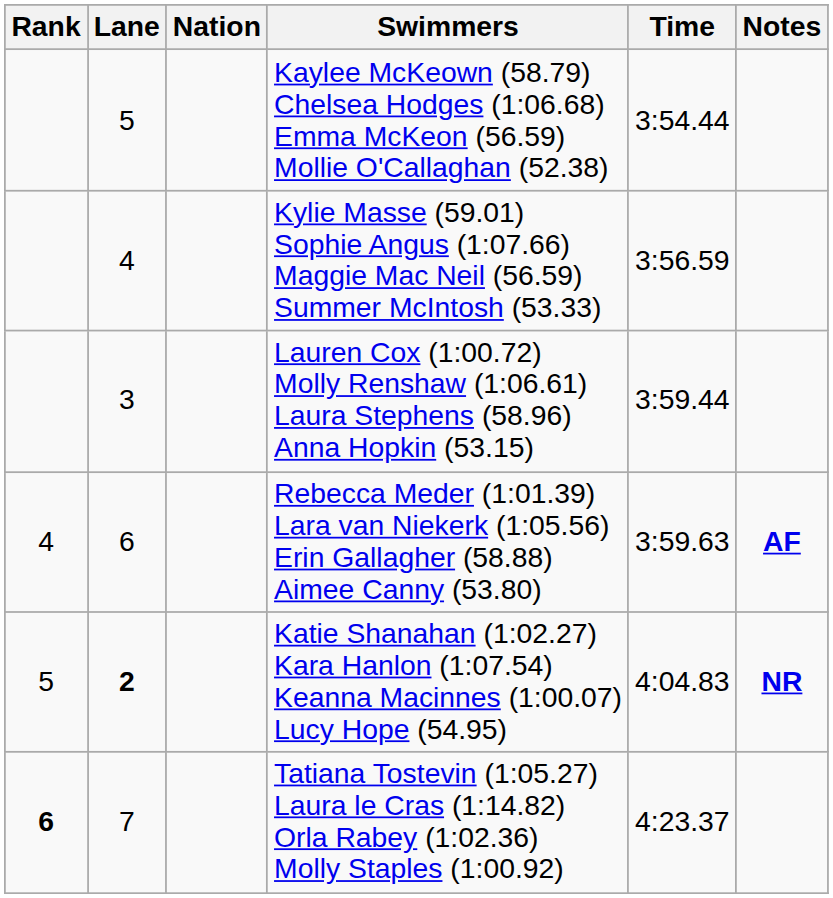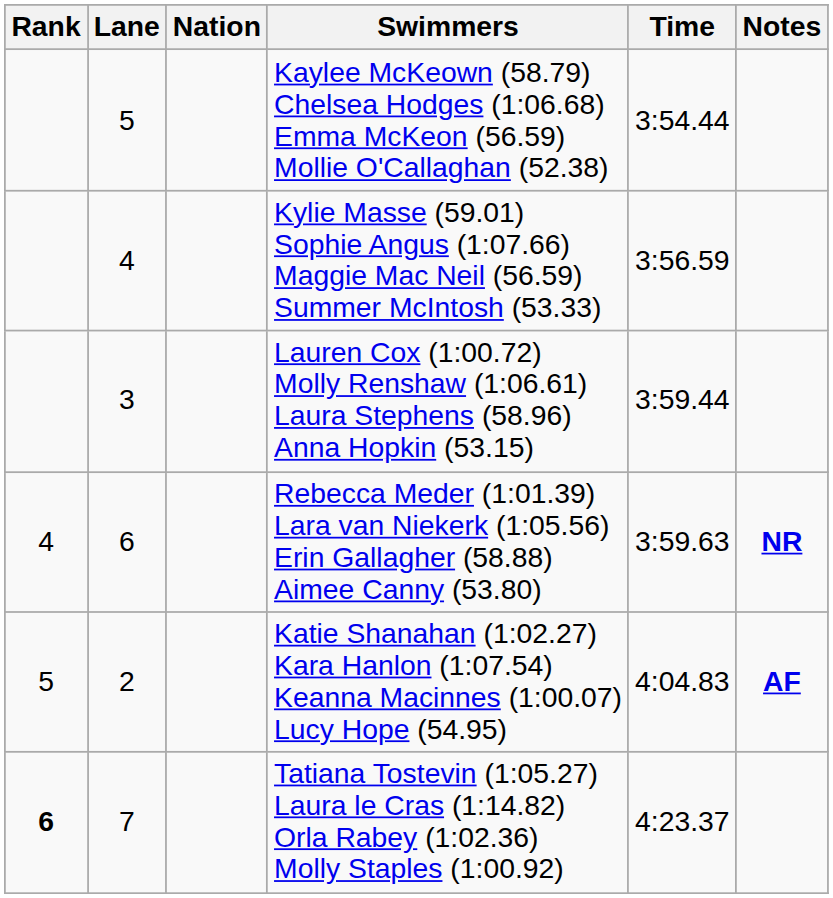(782, 541) AF -> (782, 541) NR
(127, 681) bold -> (127, 681) normal
(782, 681) NR -> (782, 681) AF
